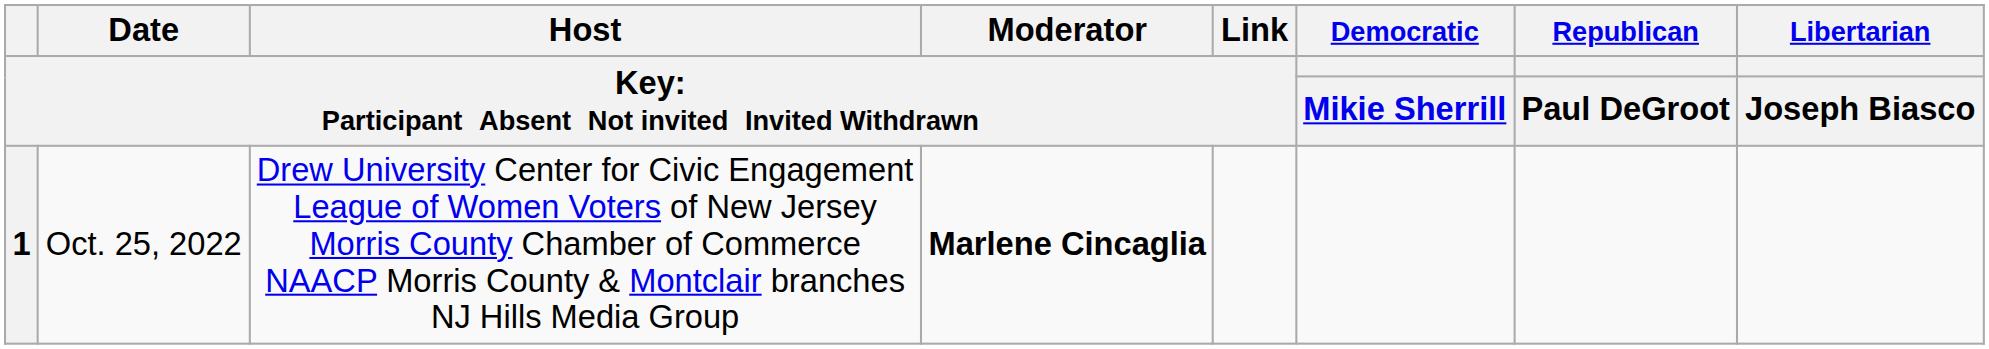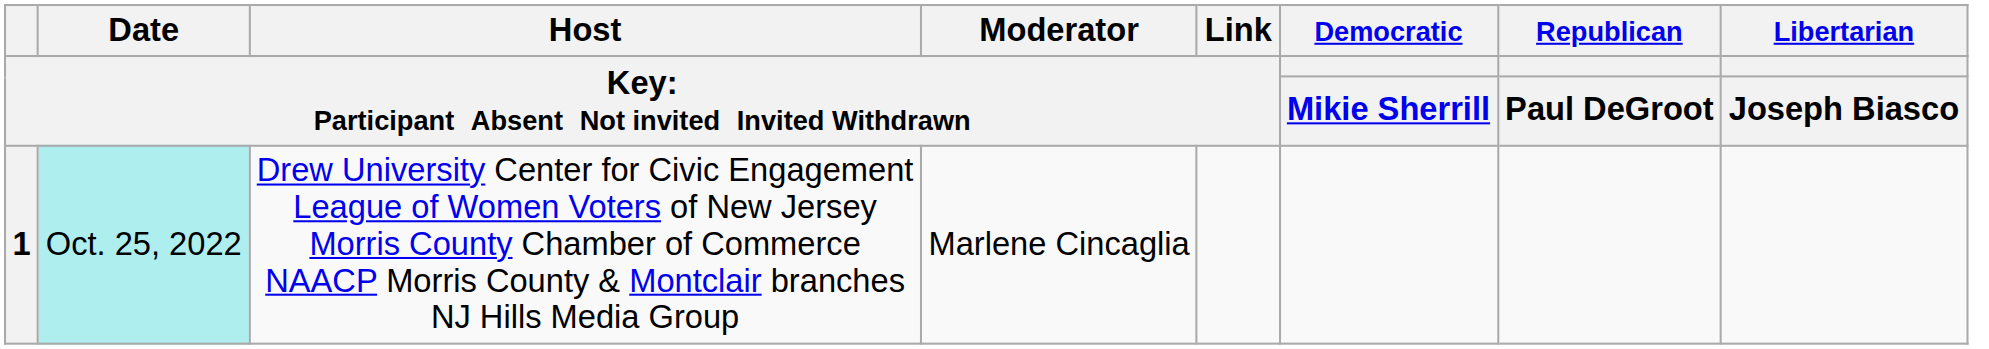(144, 244) no background -> (144, 244) paleturquoise background
(1067, 244) bold -> (1059, 244) normal
